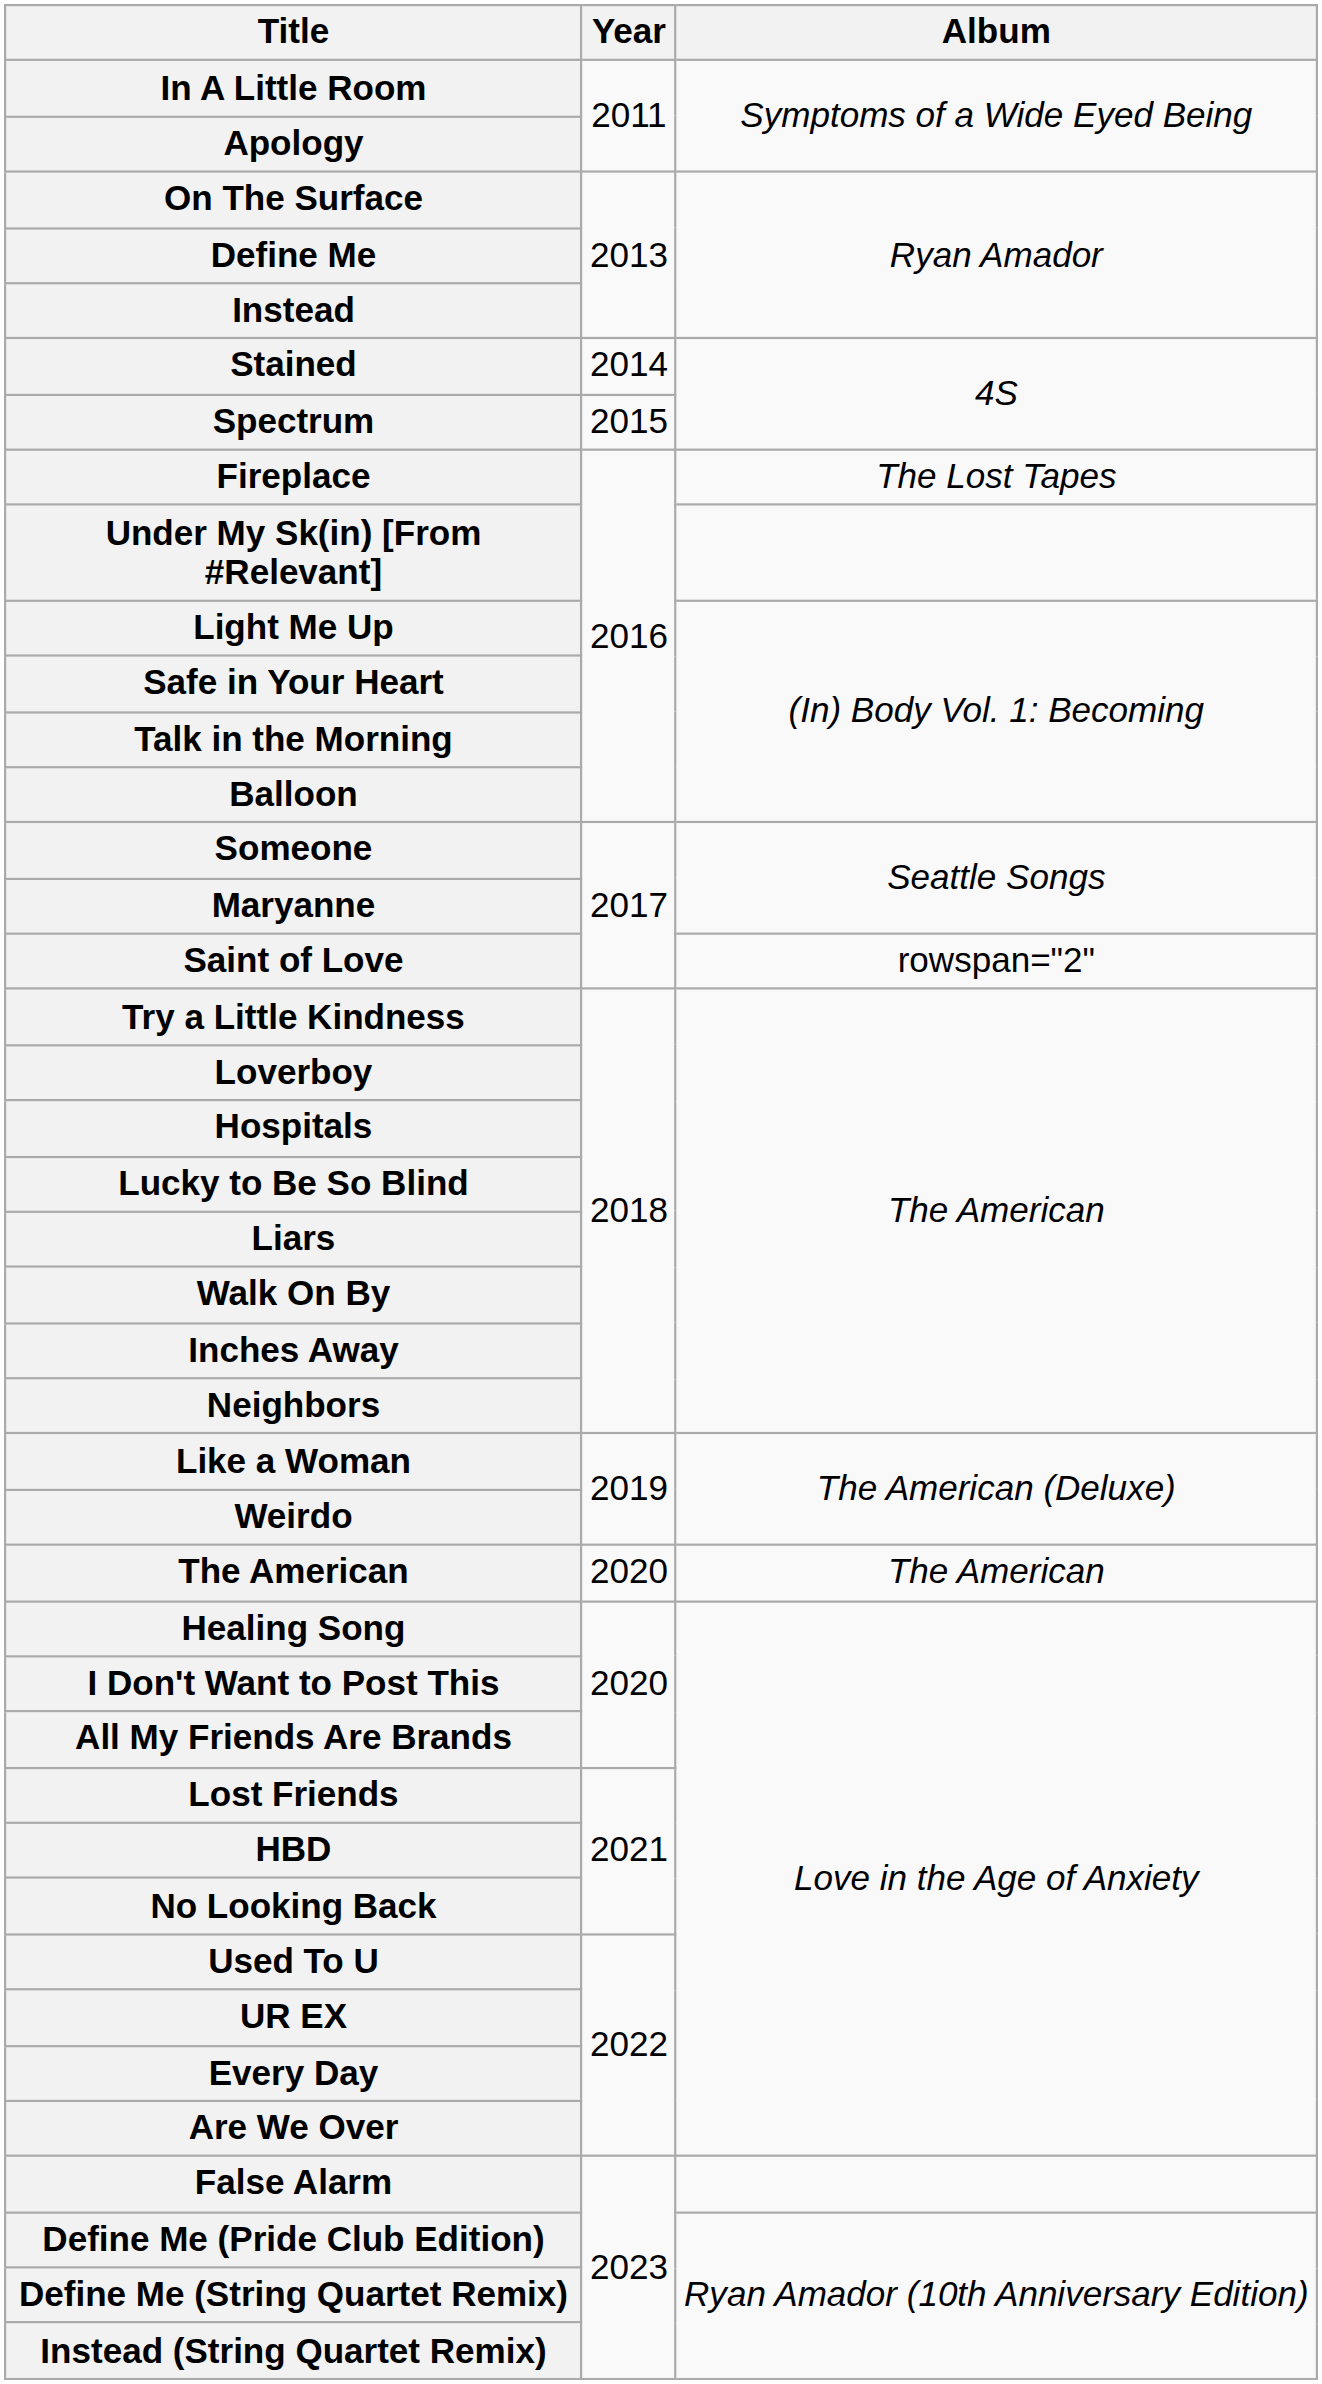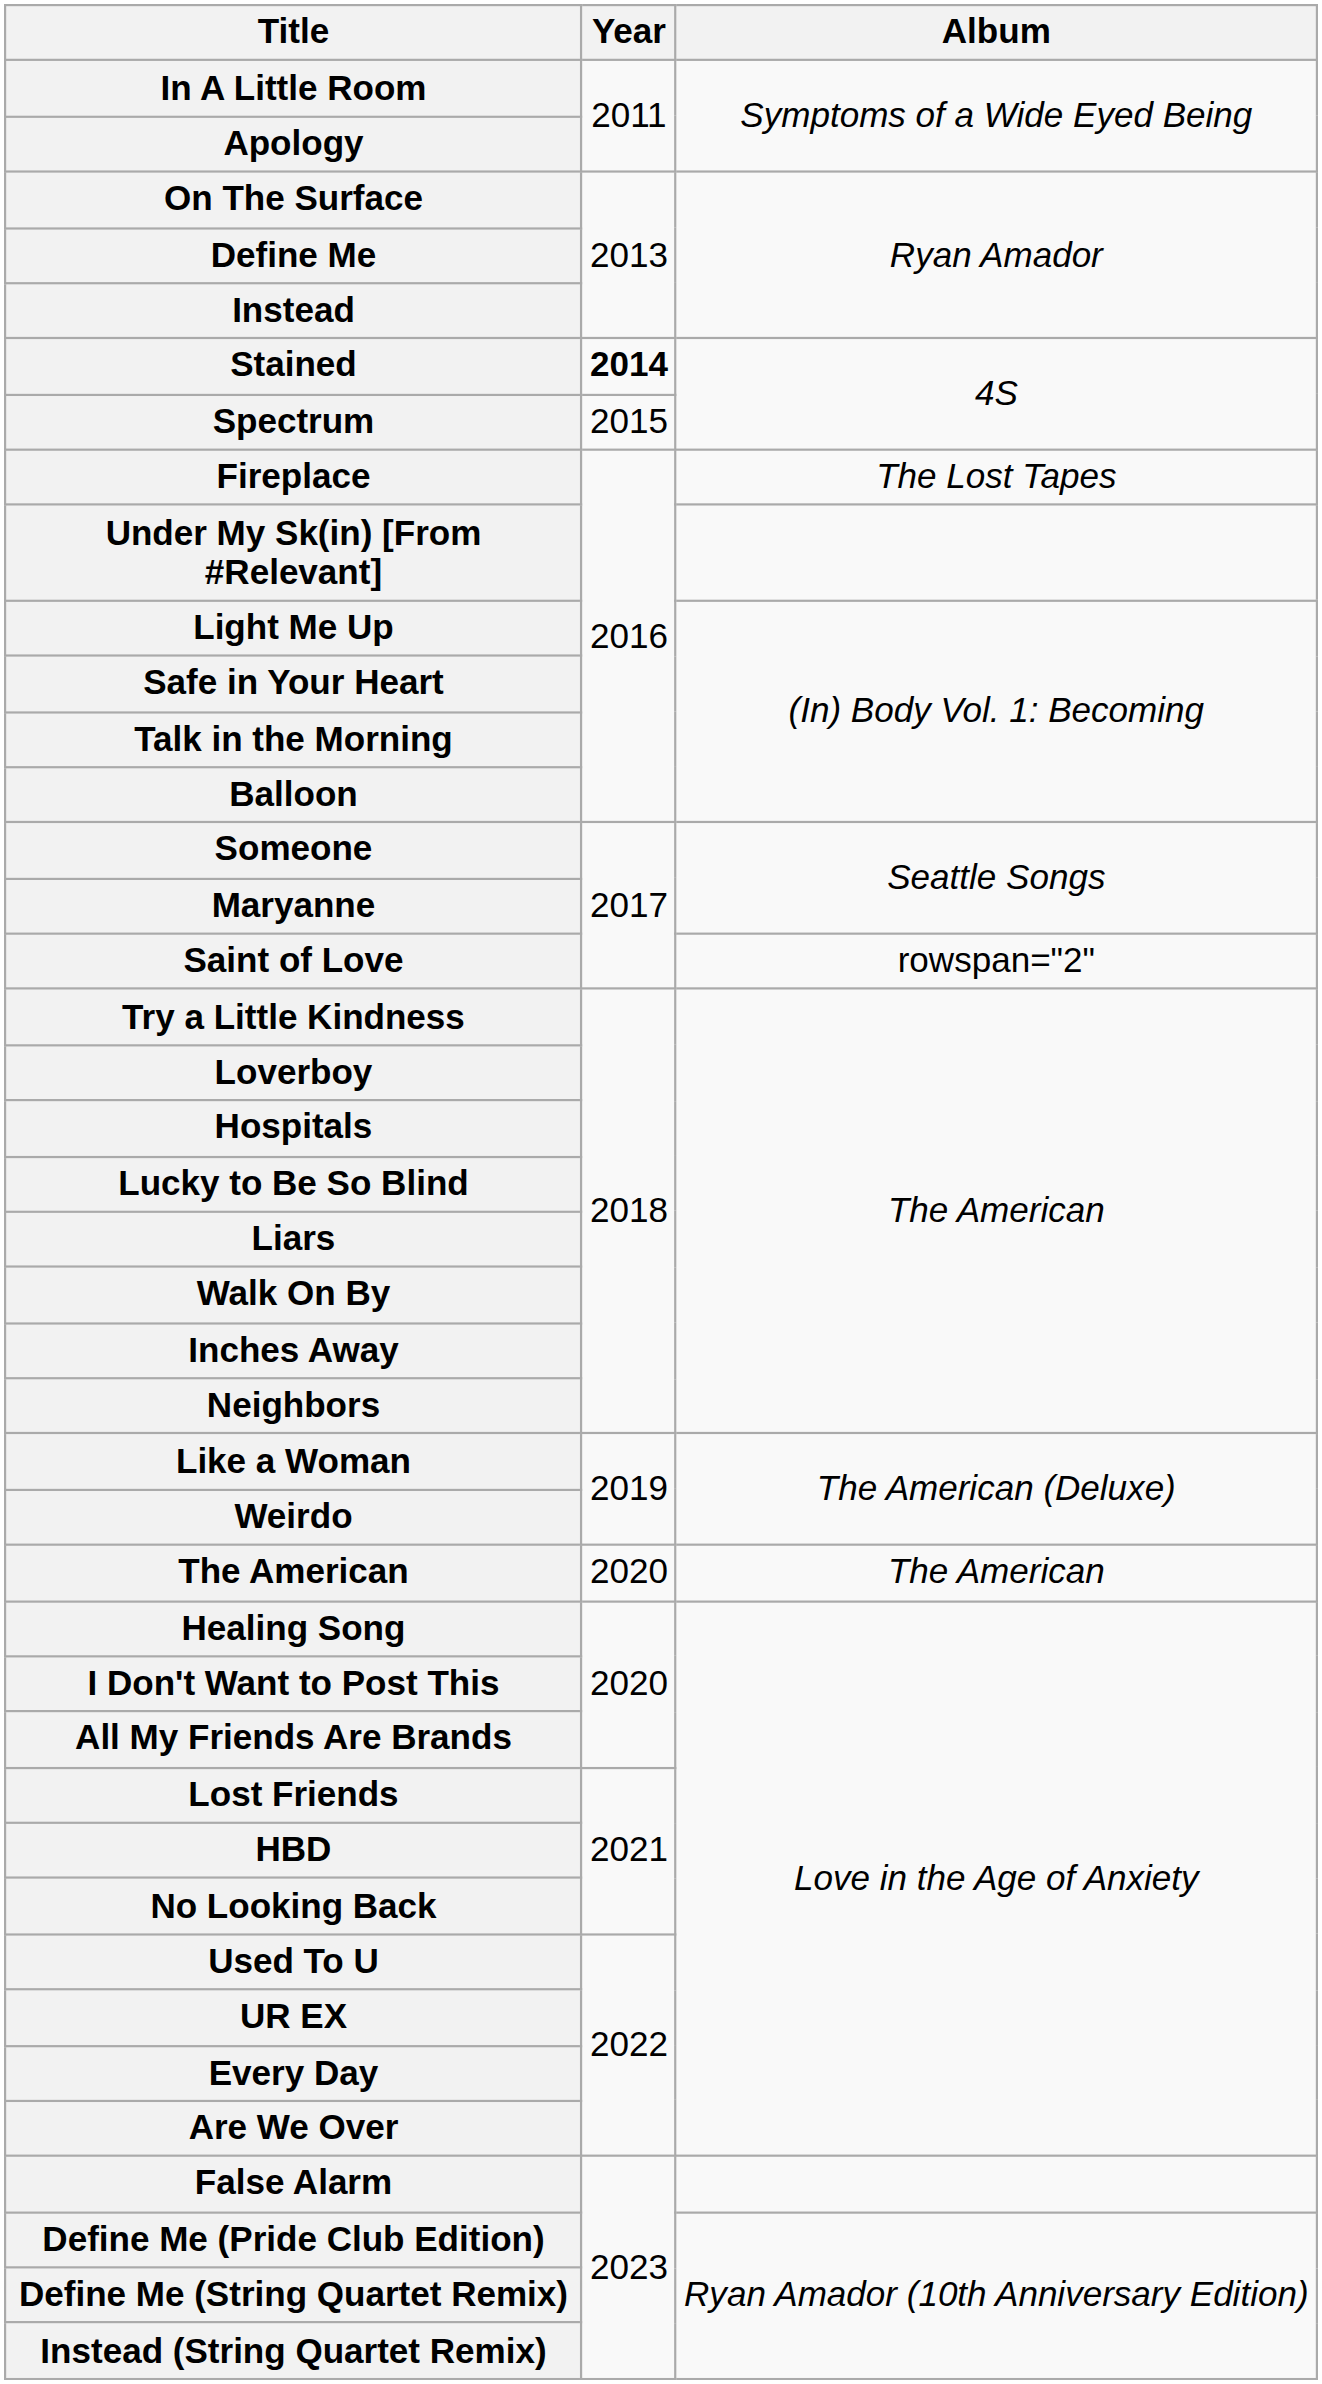(629, 365) normal -> (629, 365) bold
